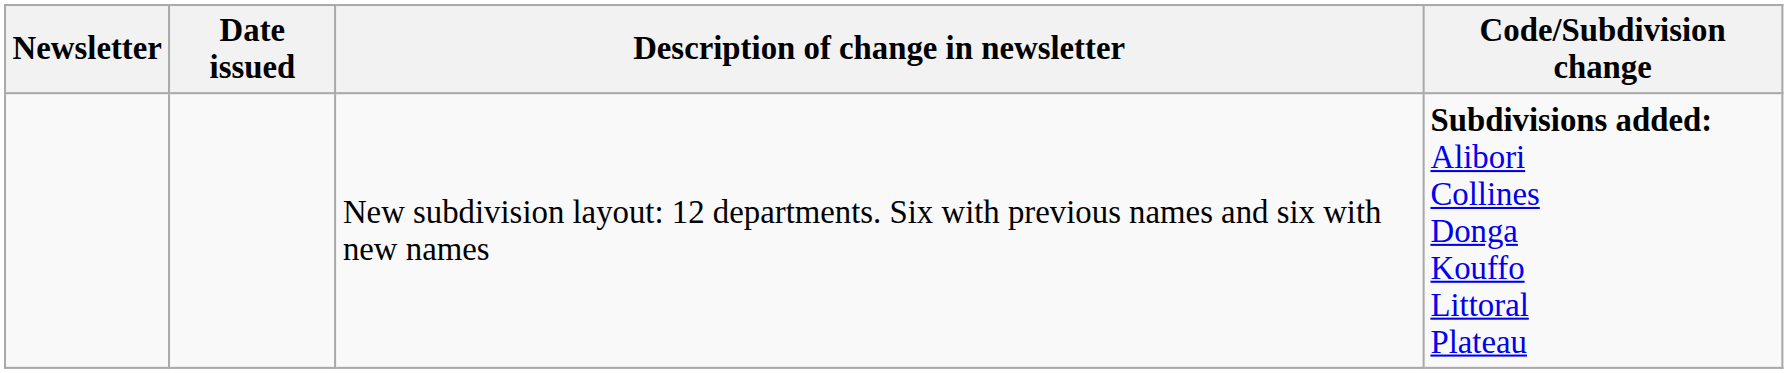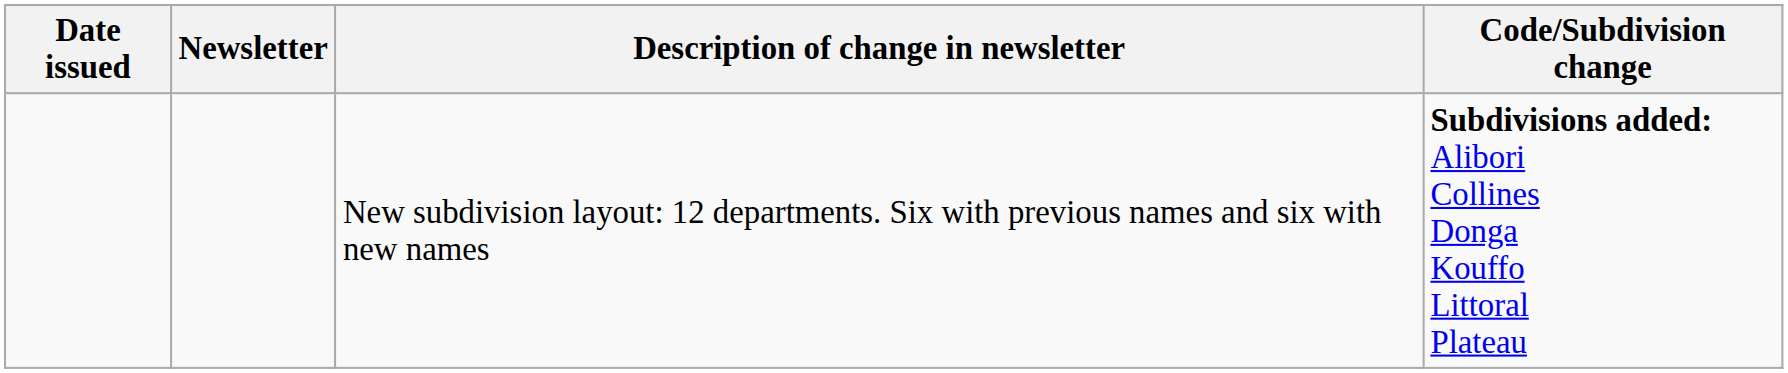columns swapped: (87, 48) <-> (252, 48)
